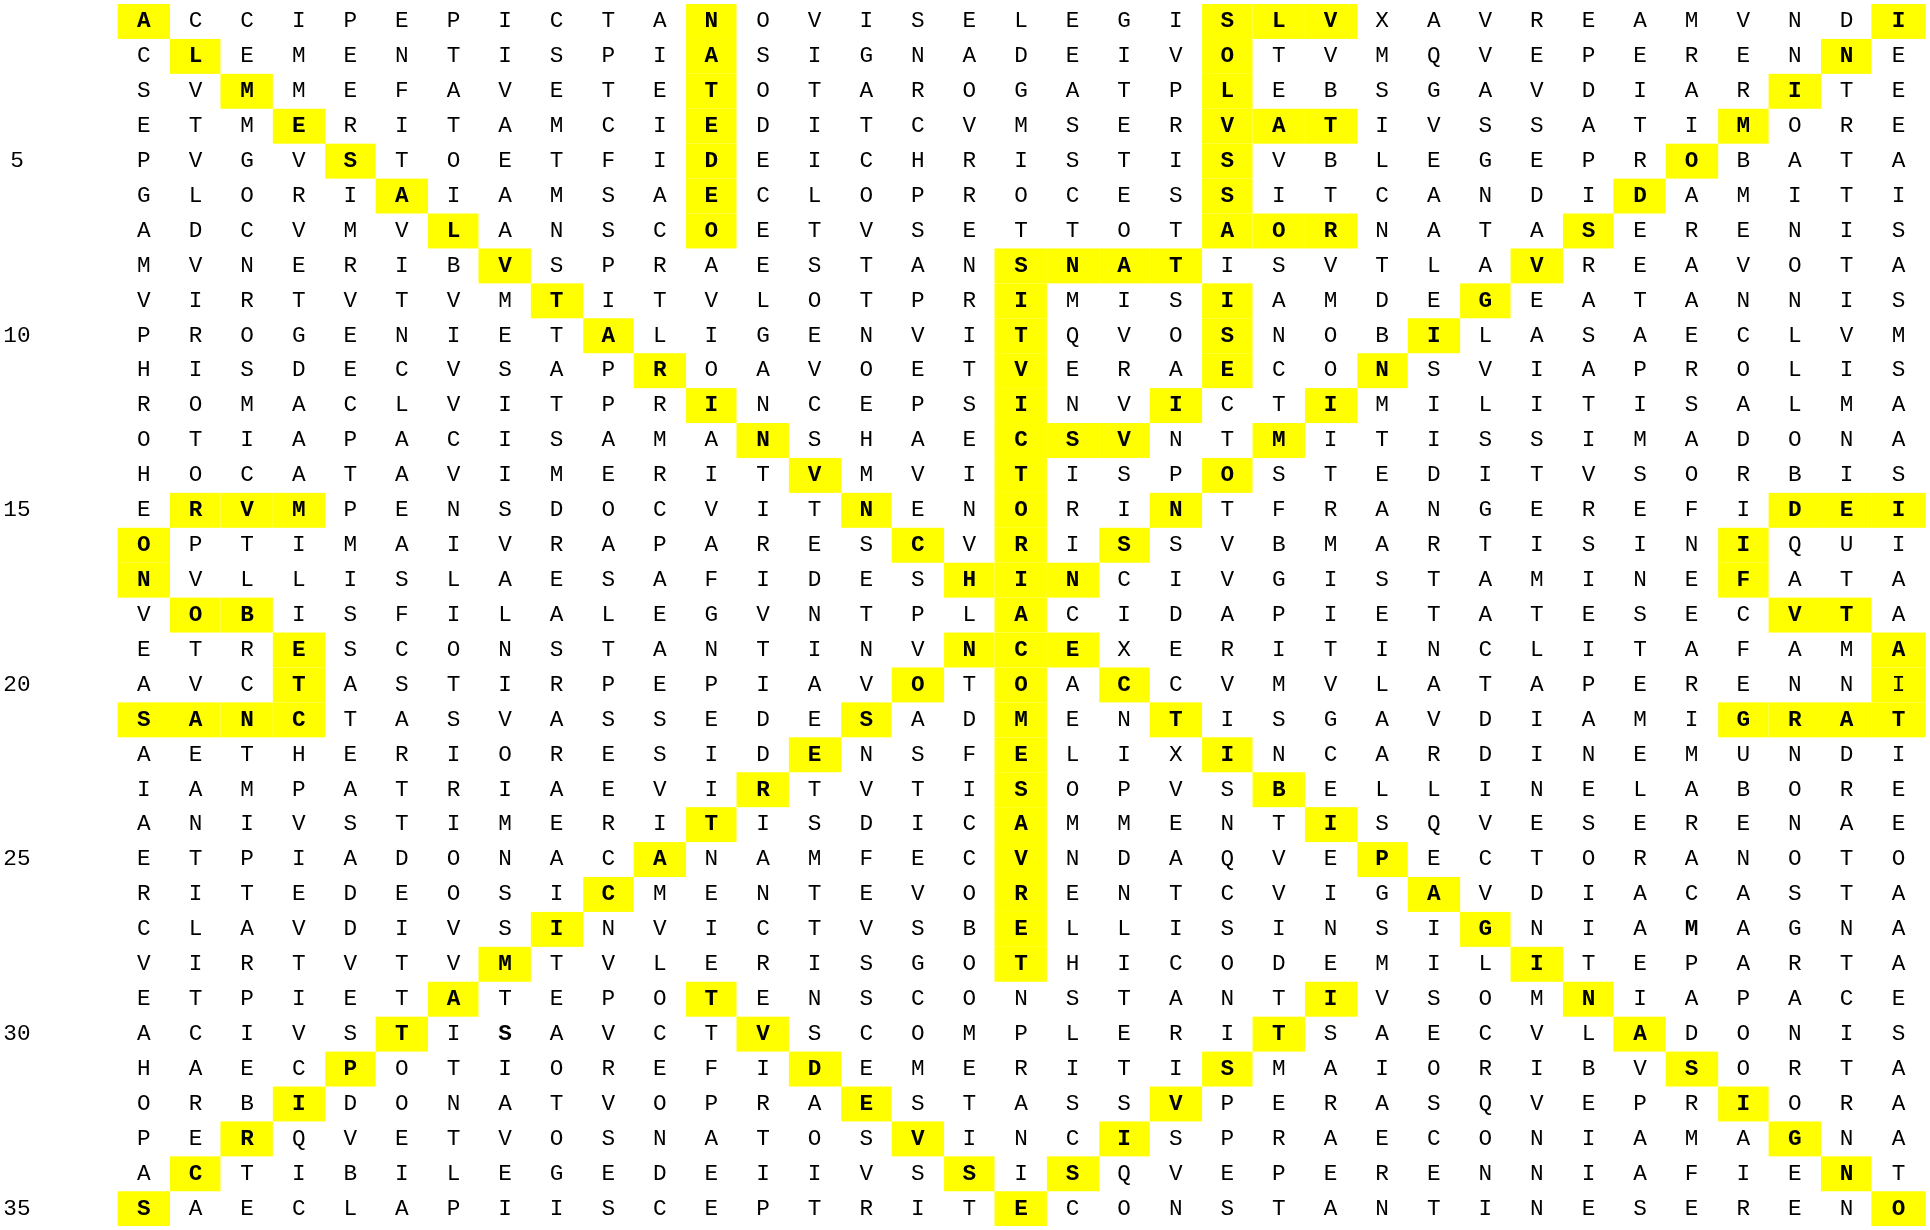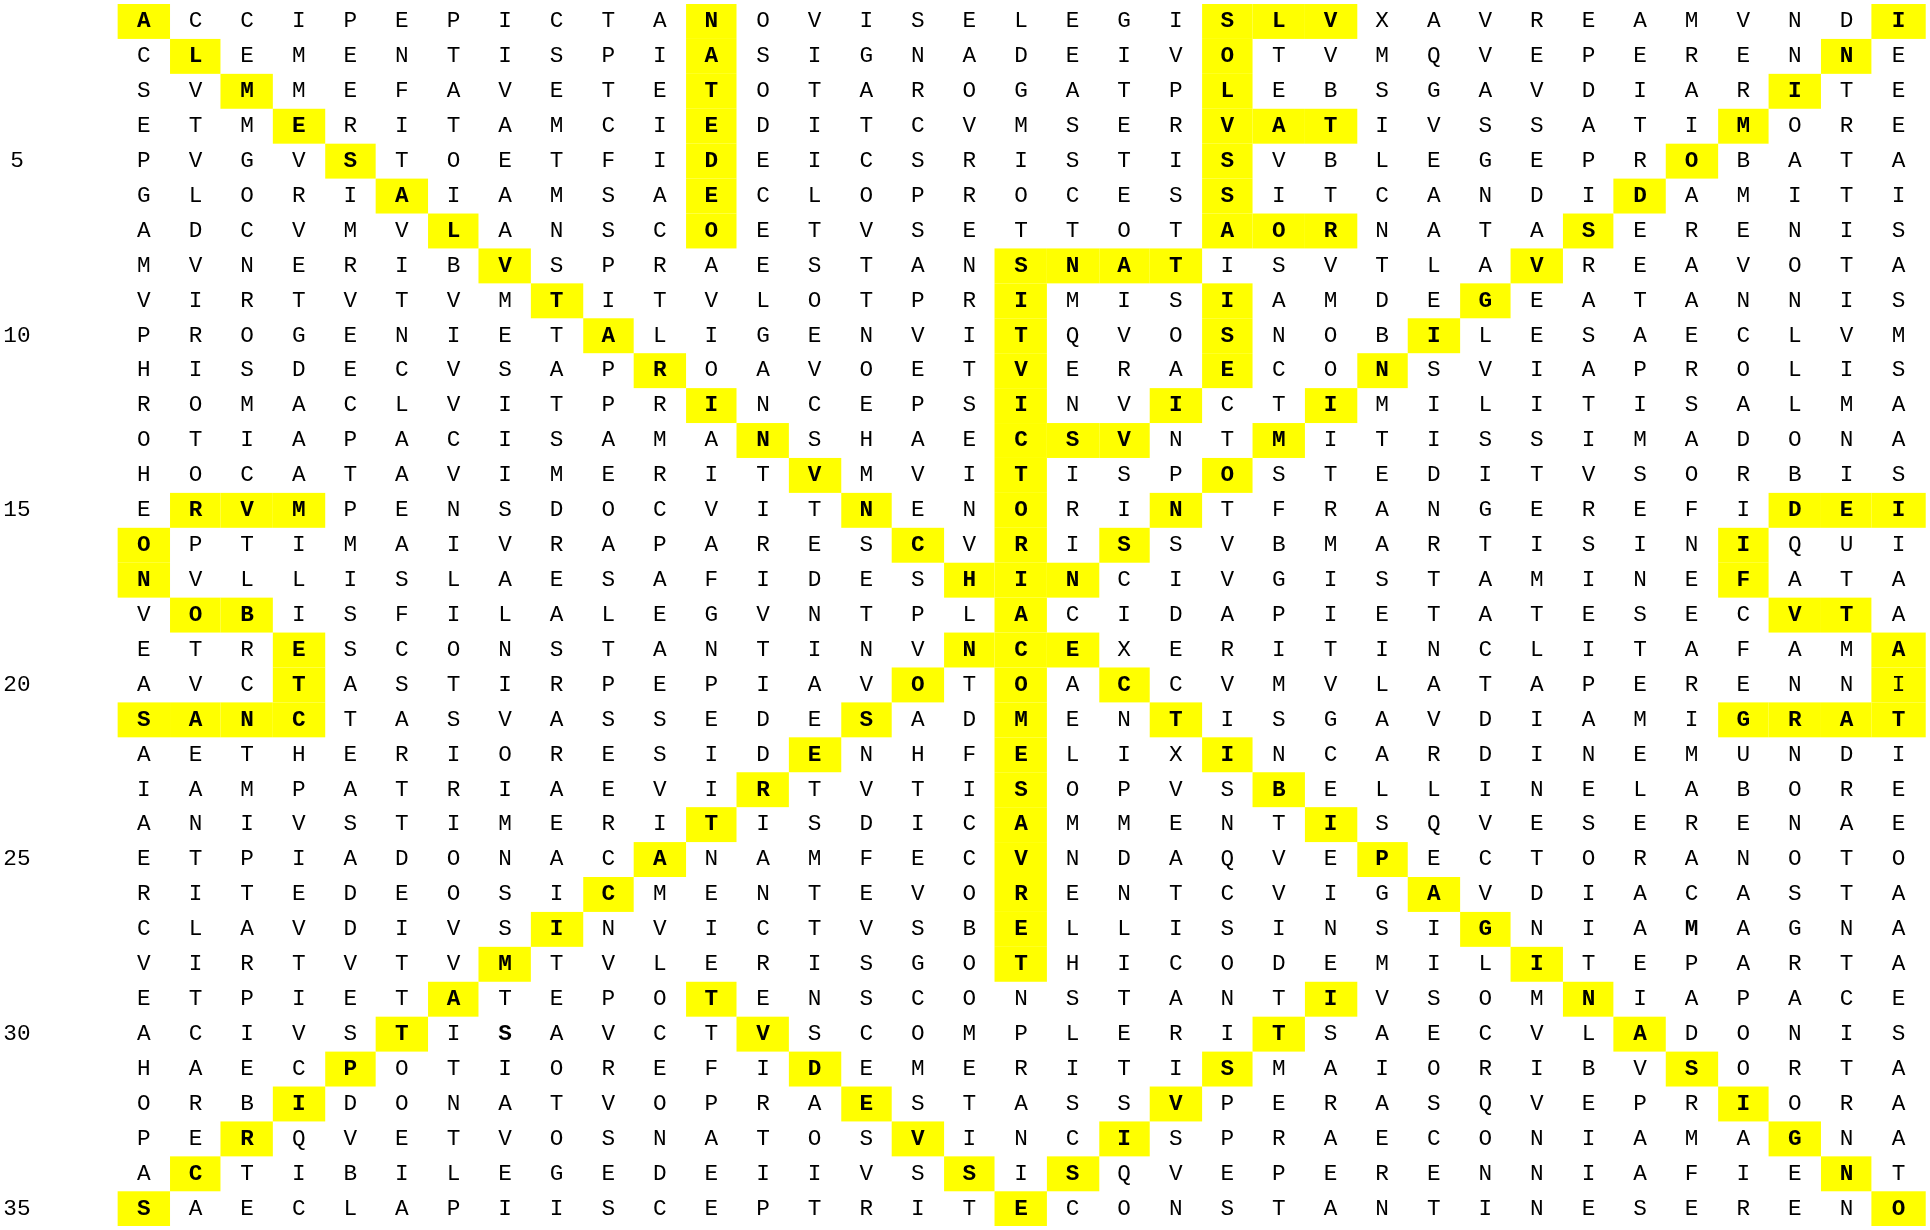(918, 161) H -> (918, 161) S
(1537, 336) A -> (1537, 336) E
(918, 755) S -> (918, 755) H
